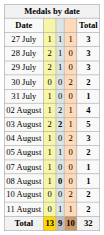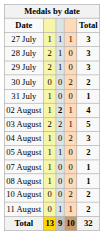(60, 110) normal -> (60, 110) bold
(60, 124) bold -> (60, 124) normal
(60, 180) bold -> (60, 180) normal
